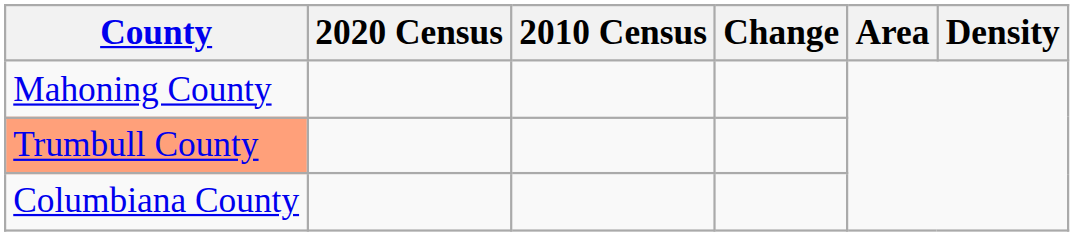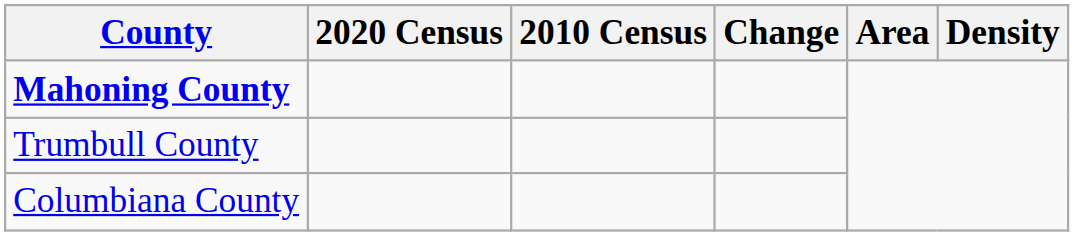(142, 88) normal -> (151, 88) bold
(136, 144) lightsalmon background -> (136, 144) no background
